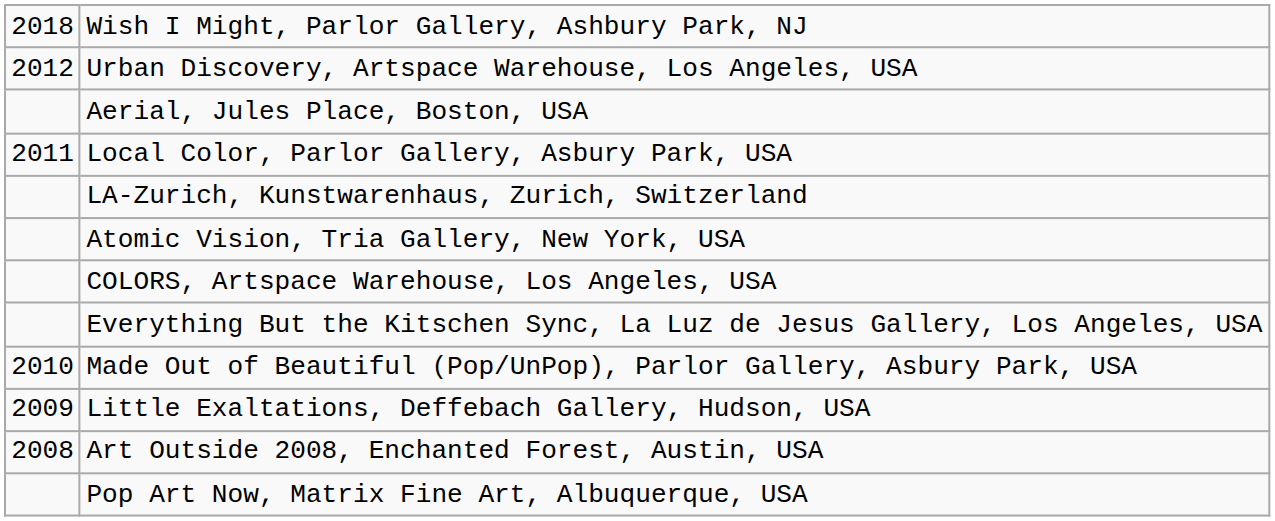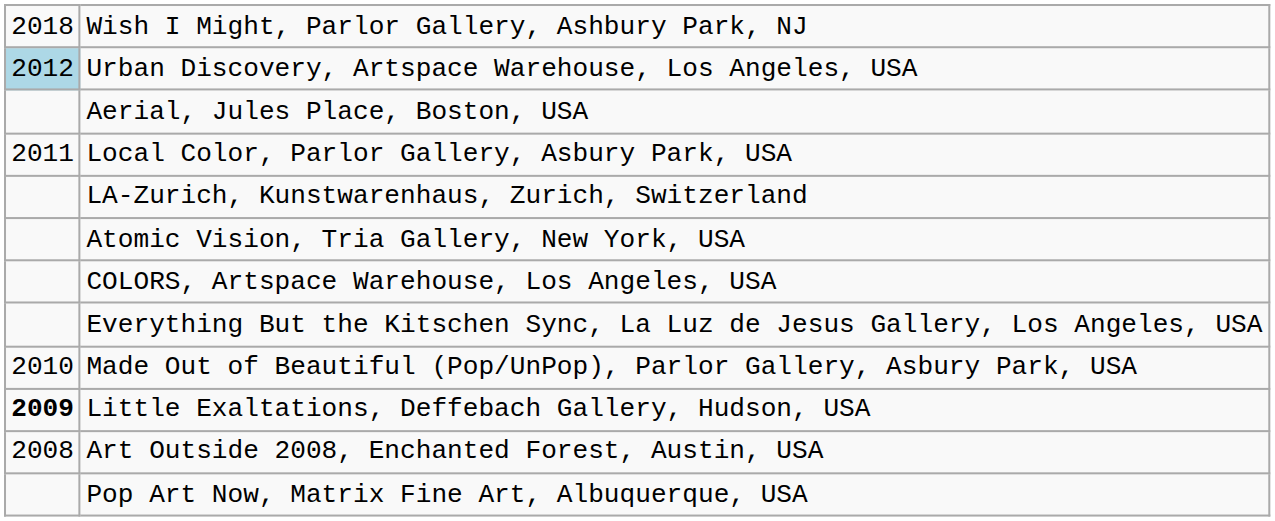(43, 69) no background -> (43, 69) lightblue background
(43, 410) normal -> (43, 410) bold
